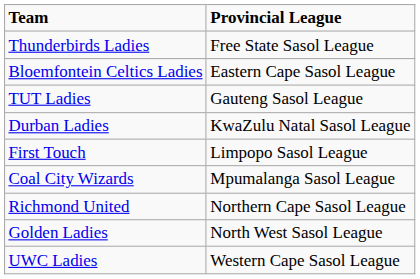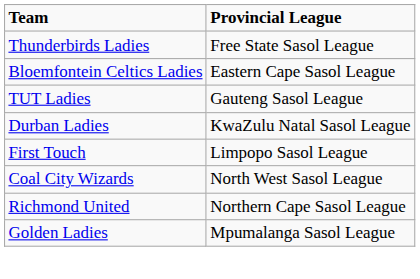(303, 179) Mpumalanga Sasol League -> (296, 179) North West Sasol League
(296, 233) North West Sasol League -> (303, 233) Mpumalanga Sasol League
- row: (53, 260)
